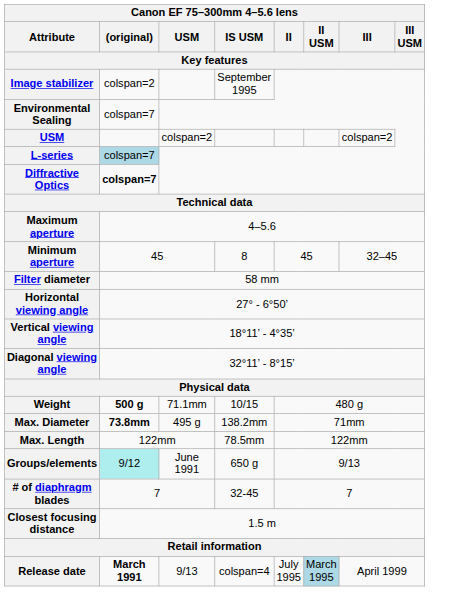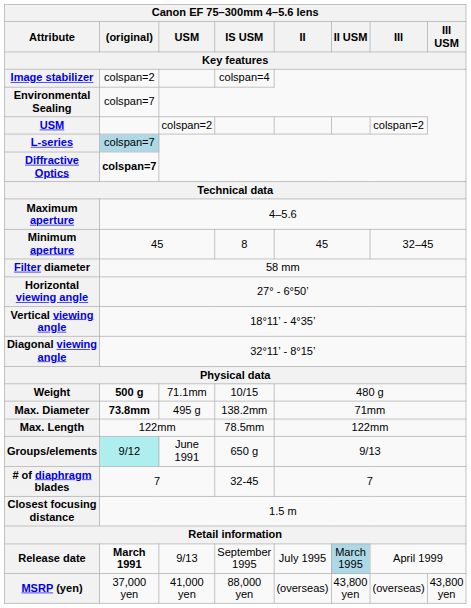(244, 84) September 1995 -> (244, 78) colspan=4
(244, 571) colspan=4 -> (244, 558) September 1995
+ row: (52, 588)
